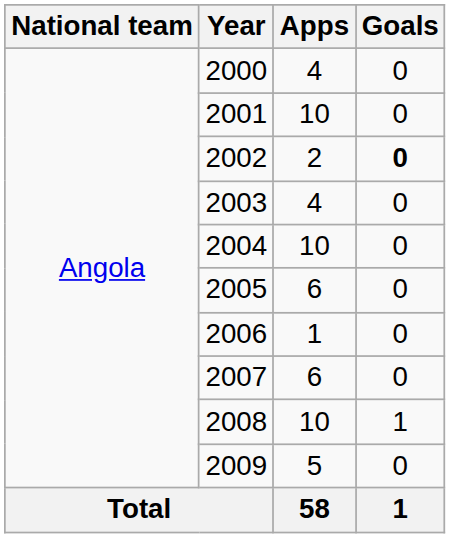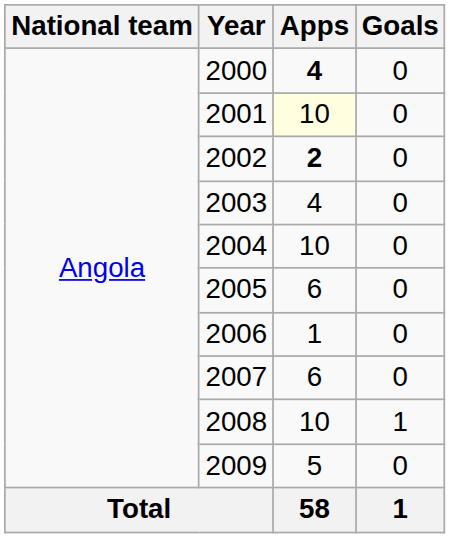(314, 70) normal -> (314, 70) bold
(314, 114) no background -> (314, 114) lightyellow background
(314, 158) normal -> (314, 158) bold
(400, 158) bold -> (400, 158) normal
